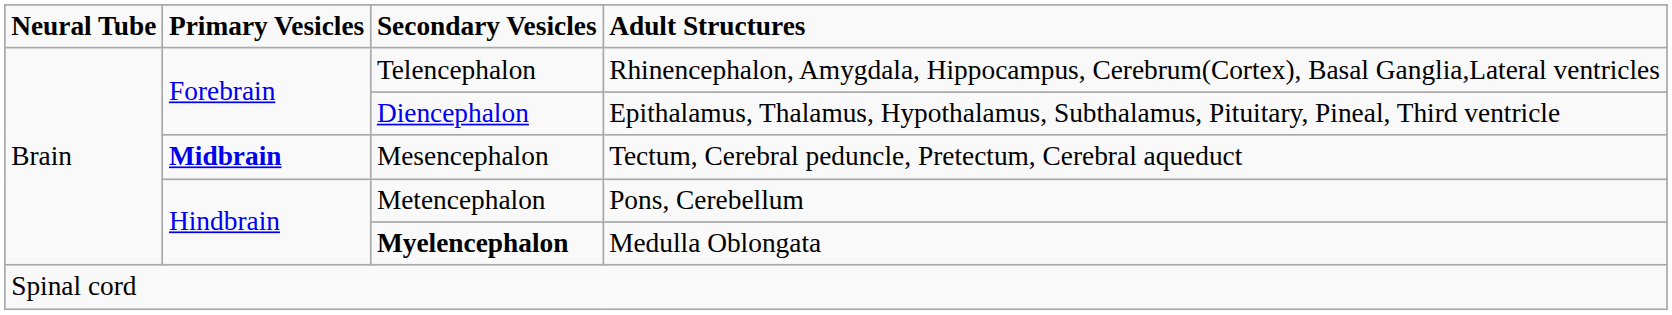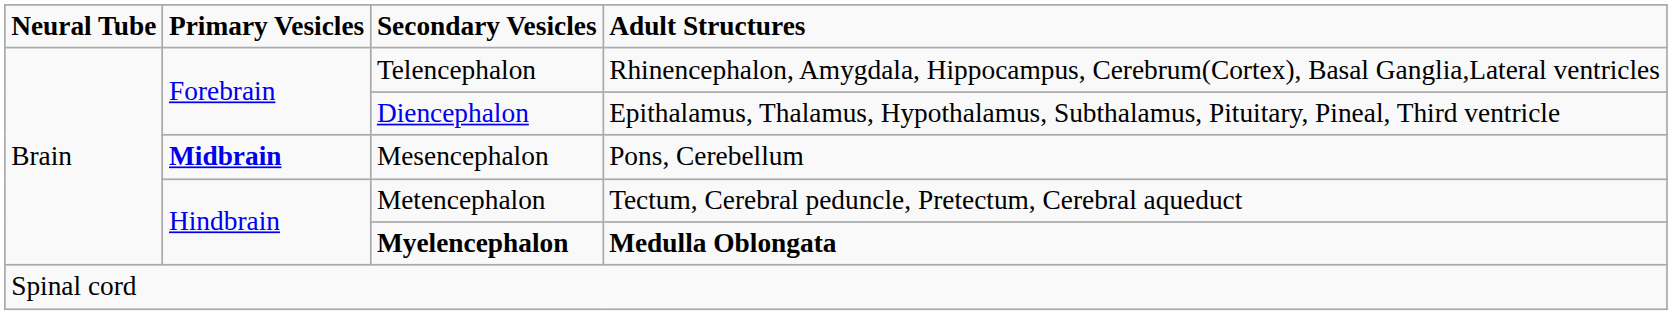(926, 156) Tectum, Cerebral peduncle, Pretectum, Cerebral aqueduct -> (706, 156) Pons, Cerebellum
(706, 199) Pons, Cerebellum -> (926, 199) Tectum, Cerebral peduncle, Pretectum, Cerebral aqueduct
(715, 243) normal -> (723, 243) bold
